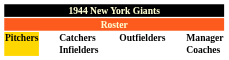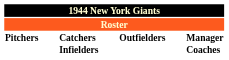(22, 38) gold background -> (22, 38) no background
